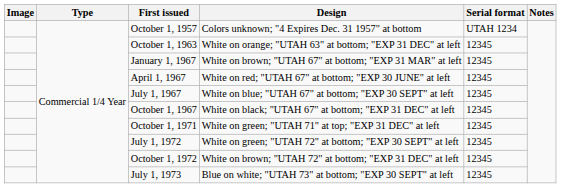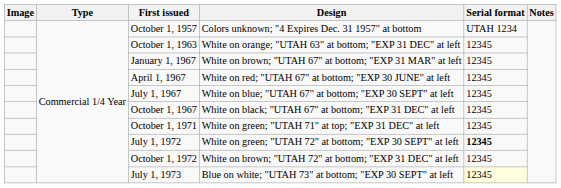(479, 142) normal -> (479, 142) bold
(479, 175) no background -> (479, 175) lightyellow background
